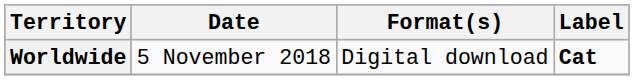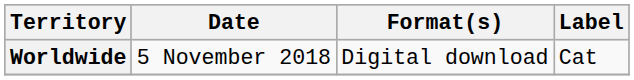(578, 58) bold -> (578, 58) normal
